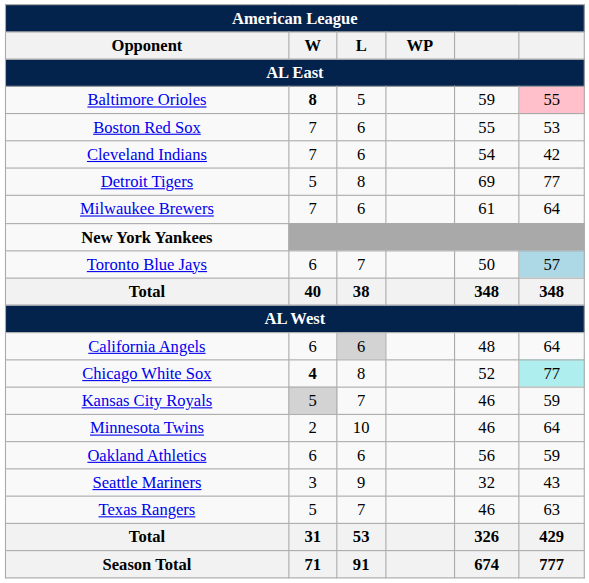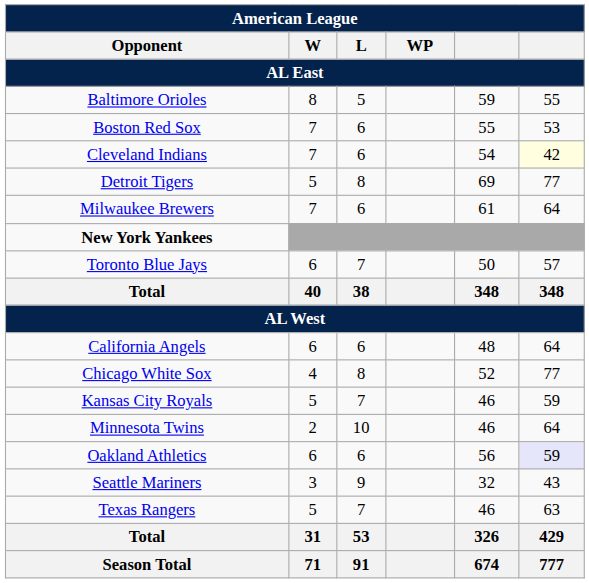(313, 100) bold -> (313, 100) normal
(552, 100) pink background -> (552, 100) no background
(552, 154) no background -> (552, 154) lightyellow background
(552, 264) lightblue background -> (552, 264) no background
(361, 346) lightgrey background -> (361, 346) no background
(313, 373) bold -> (313, 373) normal
(552, 373) paleturquoise background -> (552, 373) no background
(313, 400) lightgrey background -> (313, 400) no background
(552, 455) no background -> (552, 455) lavender background
